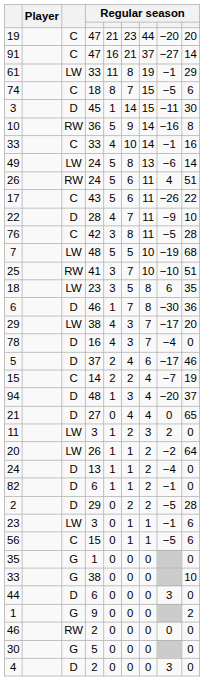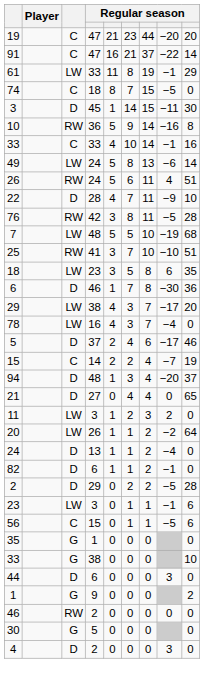(169, 54) −27 -> (169, 54) −22
(190, 90) 6 -> (190, 90) 0
- row: (13, 198)
(74, 234) C -> (74, 216) RW
(74, 343) D -> (74, 325) LW
